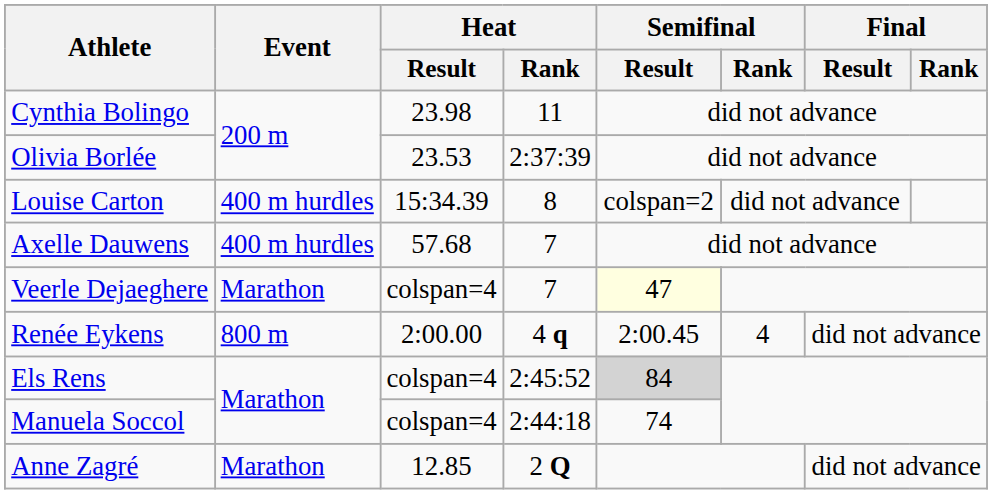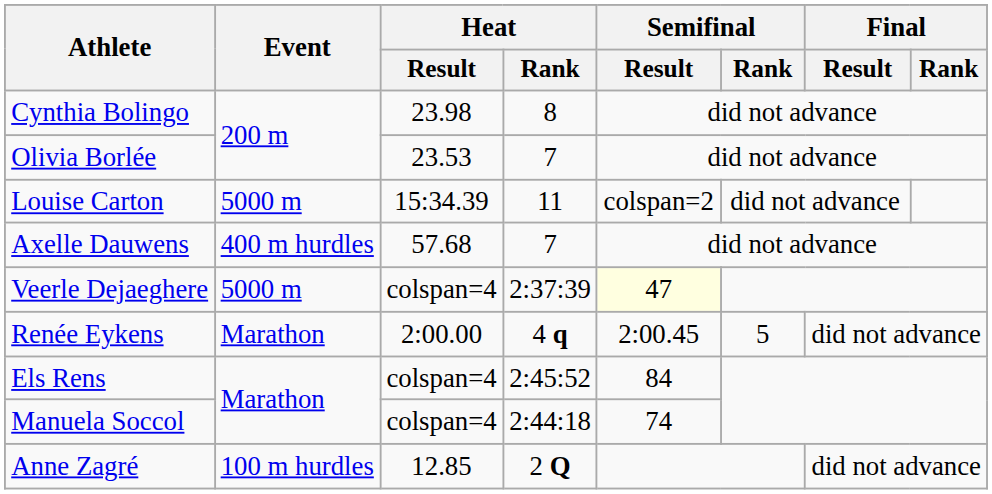(550, 112) 11 -> (550, 112) 8
(550, 157) 2:37:39 -> (550, 157) 7
(297, 201) 400 m hurdles -> (261, 201) 5000 m
(550, 201) 8 -> (550, 201) 11
(273, 289) Marathon -> (261, 289) 5000 m
(550, 289) 7 -> (550, 289) 2:37:39
(255, 333) 800 m -> (273, 333) Marathon
(763, 333) 4 -> (763, 333) 5
(659, 377) lightgrey background -> (659, 377) no background
(273, 466) Marathon -> (297, 466) 100 m hurdles
